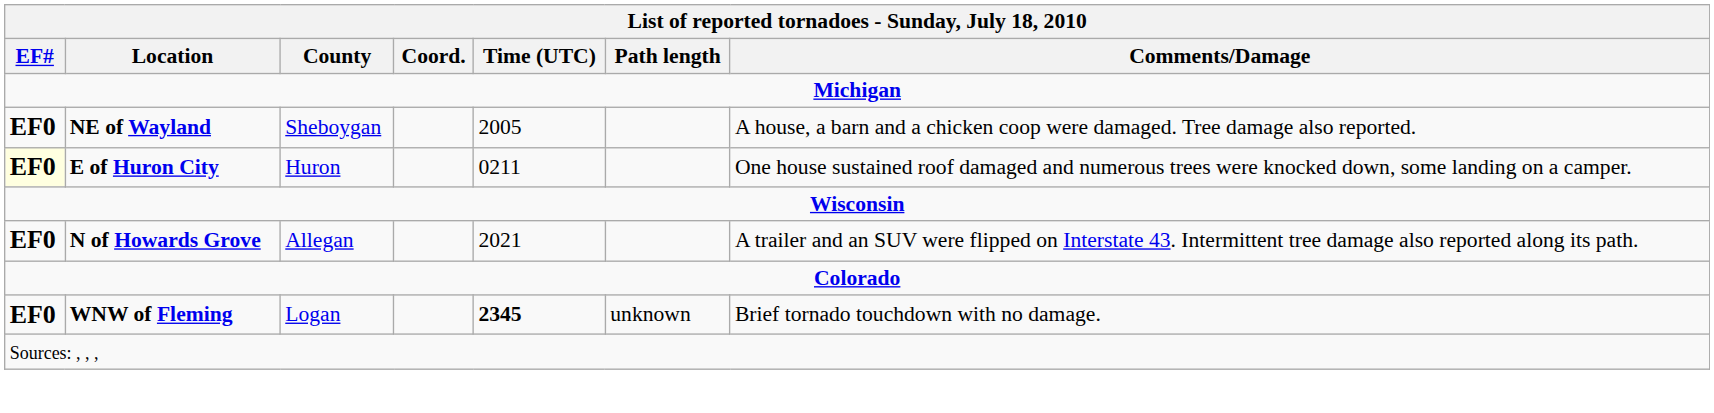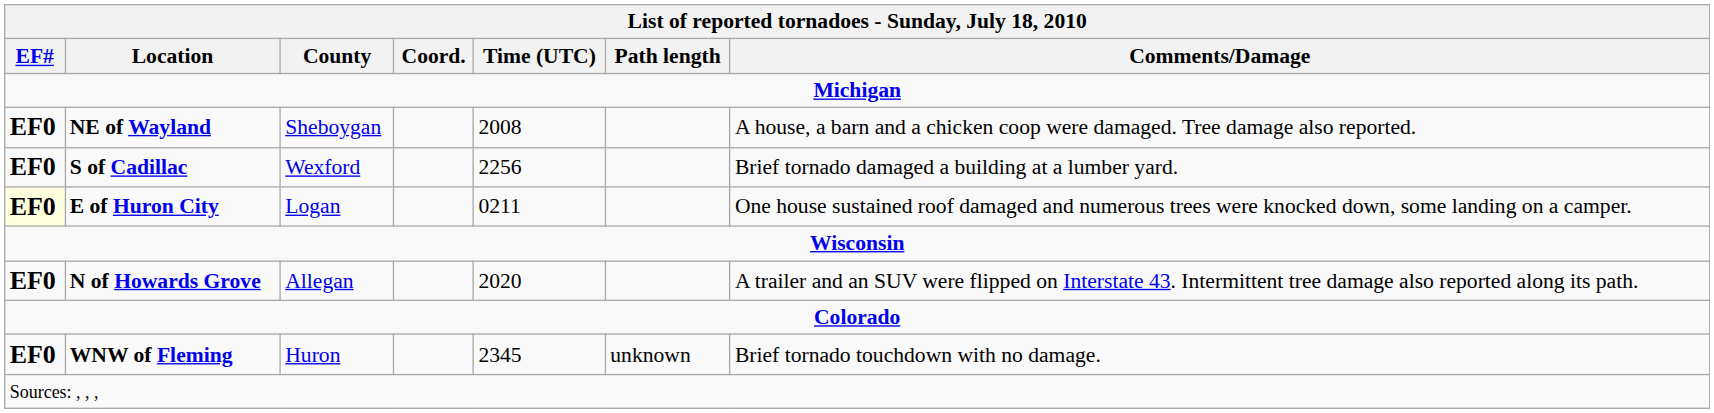(500, 127) 2005 -> (500, 127) 2008
+ row: (129, 166)
(313, 166) Huron -> (313, 206) Logan
(500, 240) 2021 -> (500, 280) 2020
(313, 314) Logan -> (313, 354) Huron
(500, 314) bold -> (500, 354) normal
